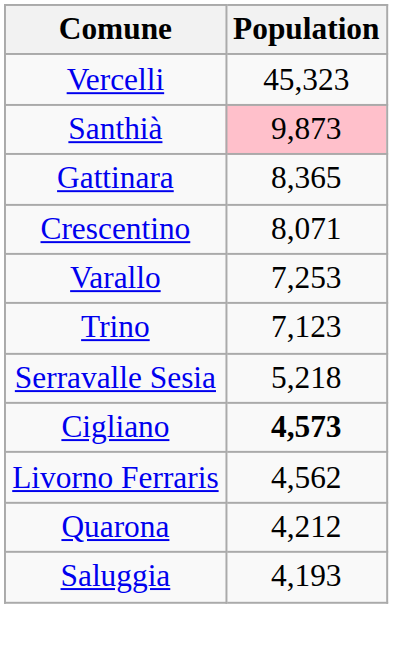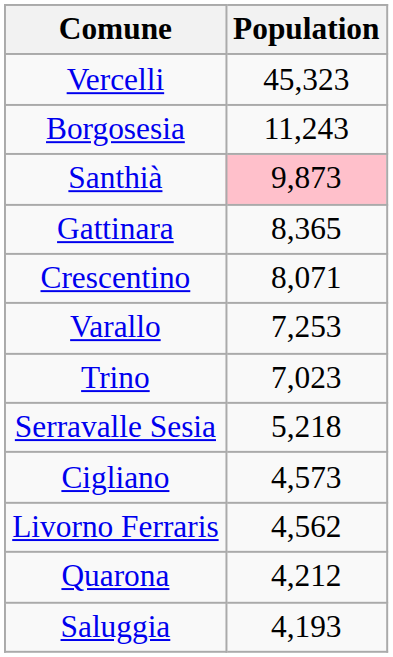+ row: (115, 128)
(306, 327) 7,123 -> (306, 377) 7,023
(306, 427) bold -> (306, 476) normal
